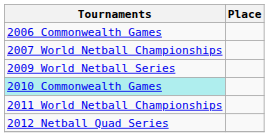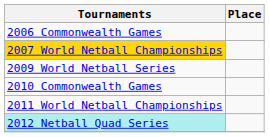(115, 50) no background -> (115, 50) gold background
(84, 86) paleturquoise background -> (84, 86) no background
(88, 123) no background -> (88, 123) paleturquoise background
